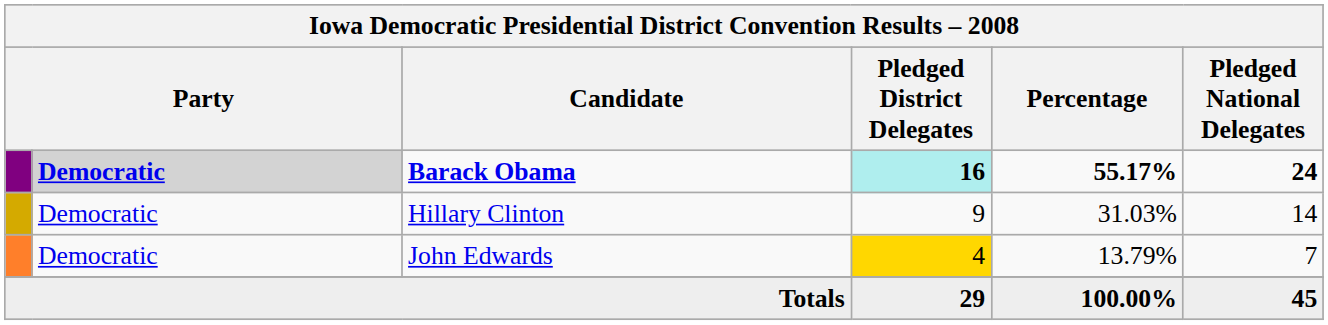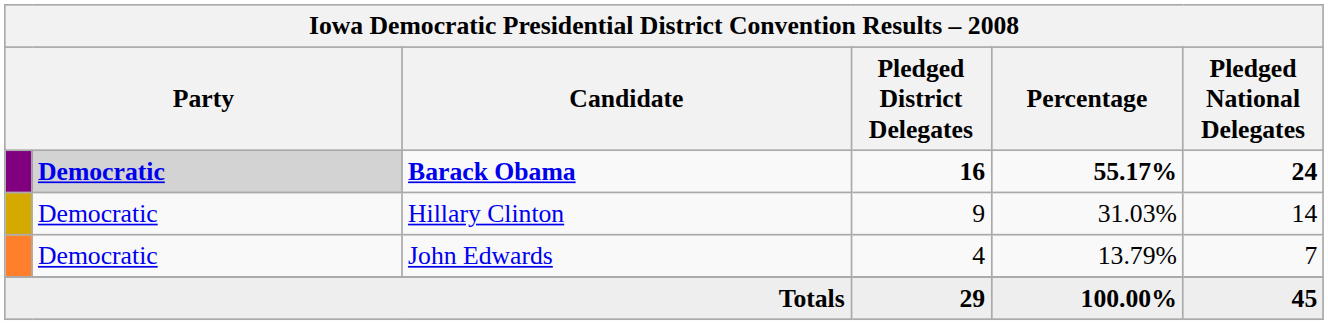(972, 171) paleturquoise background -> (972, 171) no background
(979, 256) gold background -> (979, 256) no background
